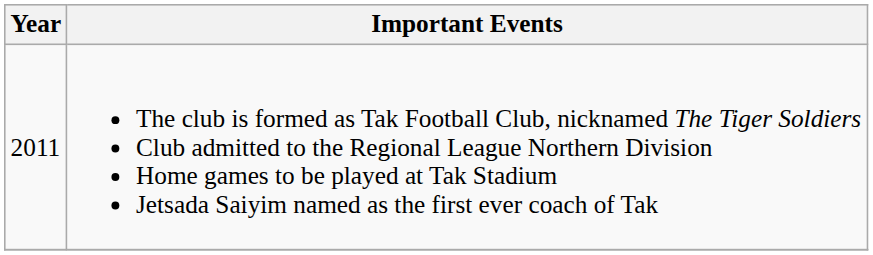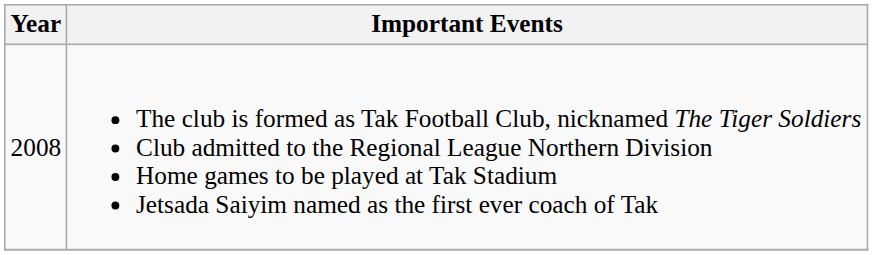(35, 146) 2011 -> (36, 146) 2008
